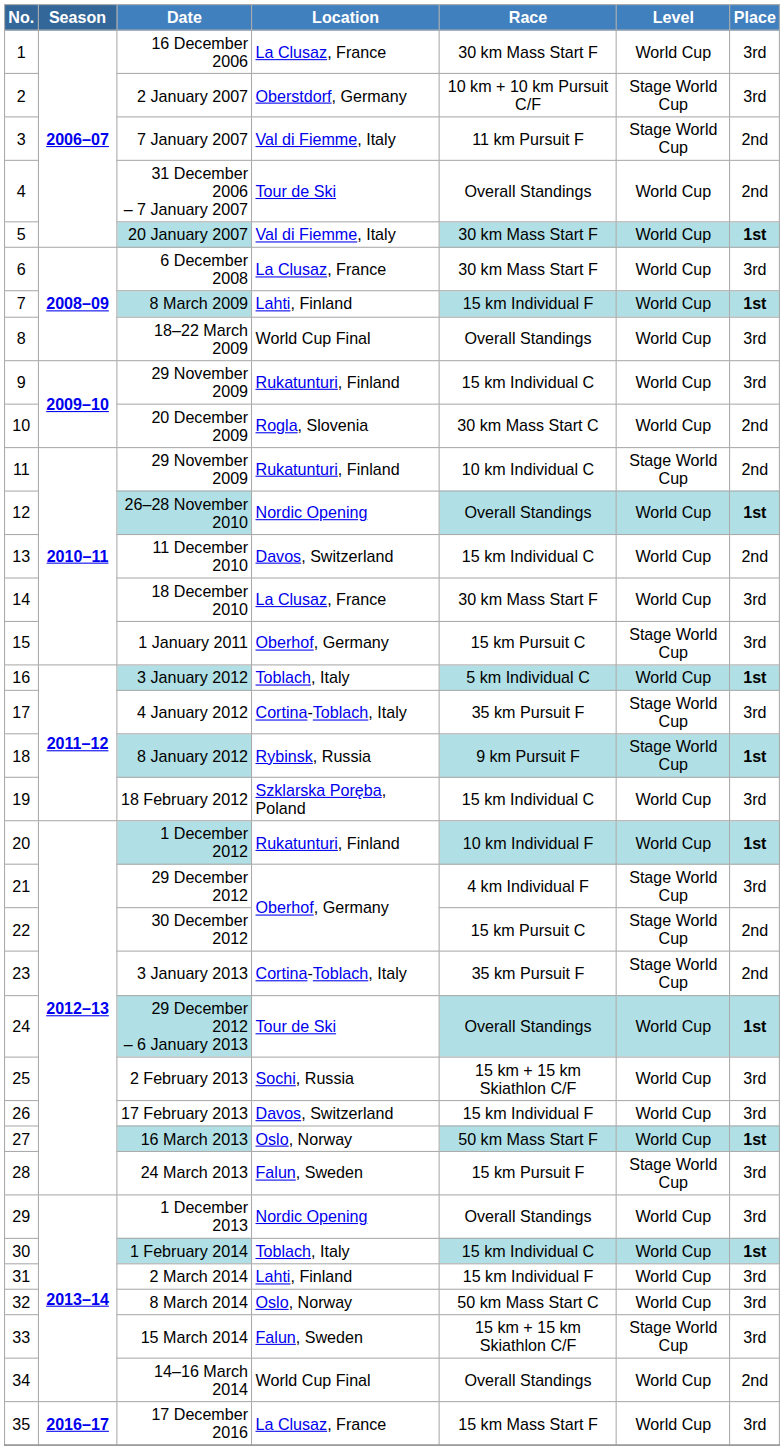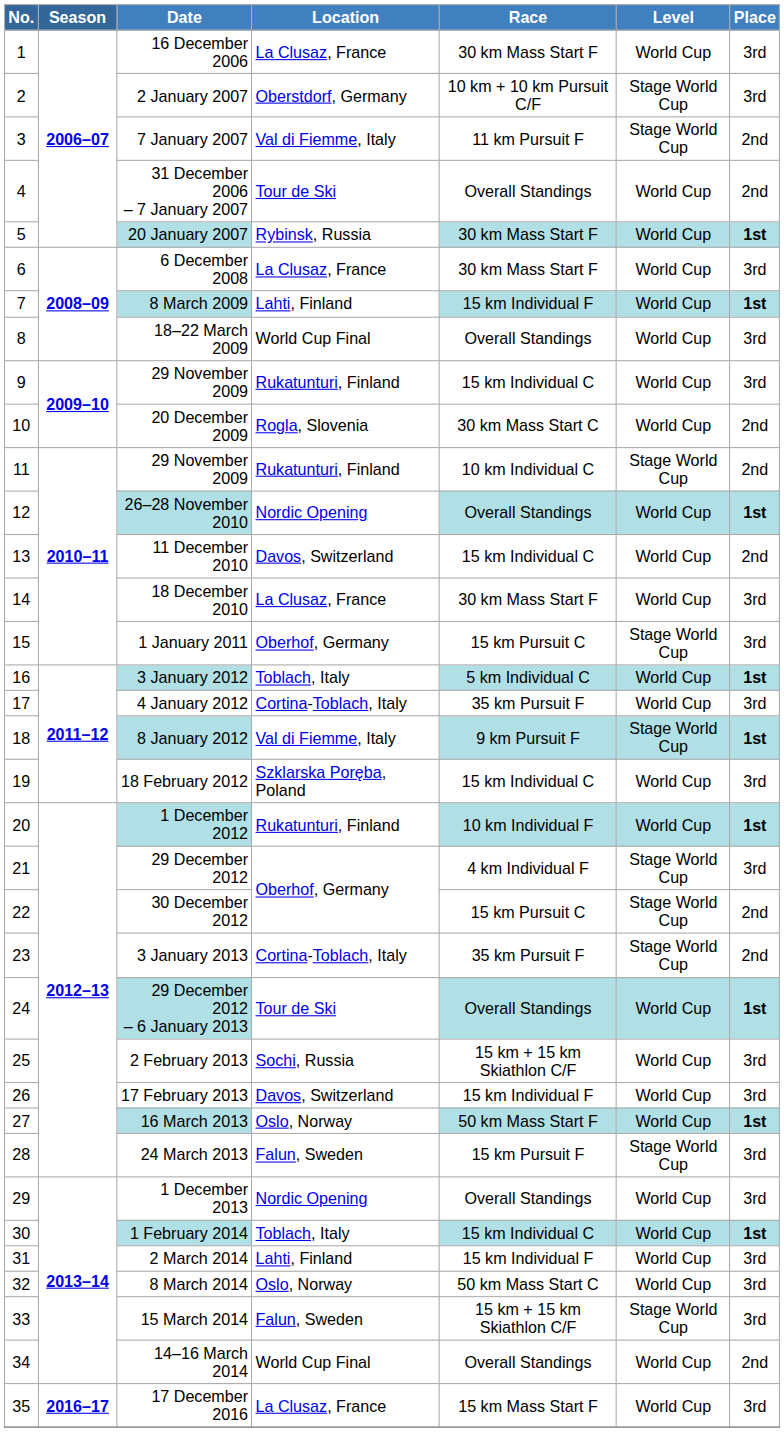(326, 235) Val di Fiemme, Italy -> (313, 235) Rybinsk, Russia
(673, 712) Stage World Cup -> (673, 703) World Cup
(313, 756) Rybinsk, Russia -> (326, 738) Val di Fiemme, Italy
